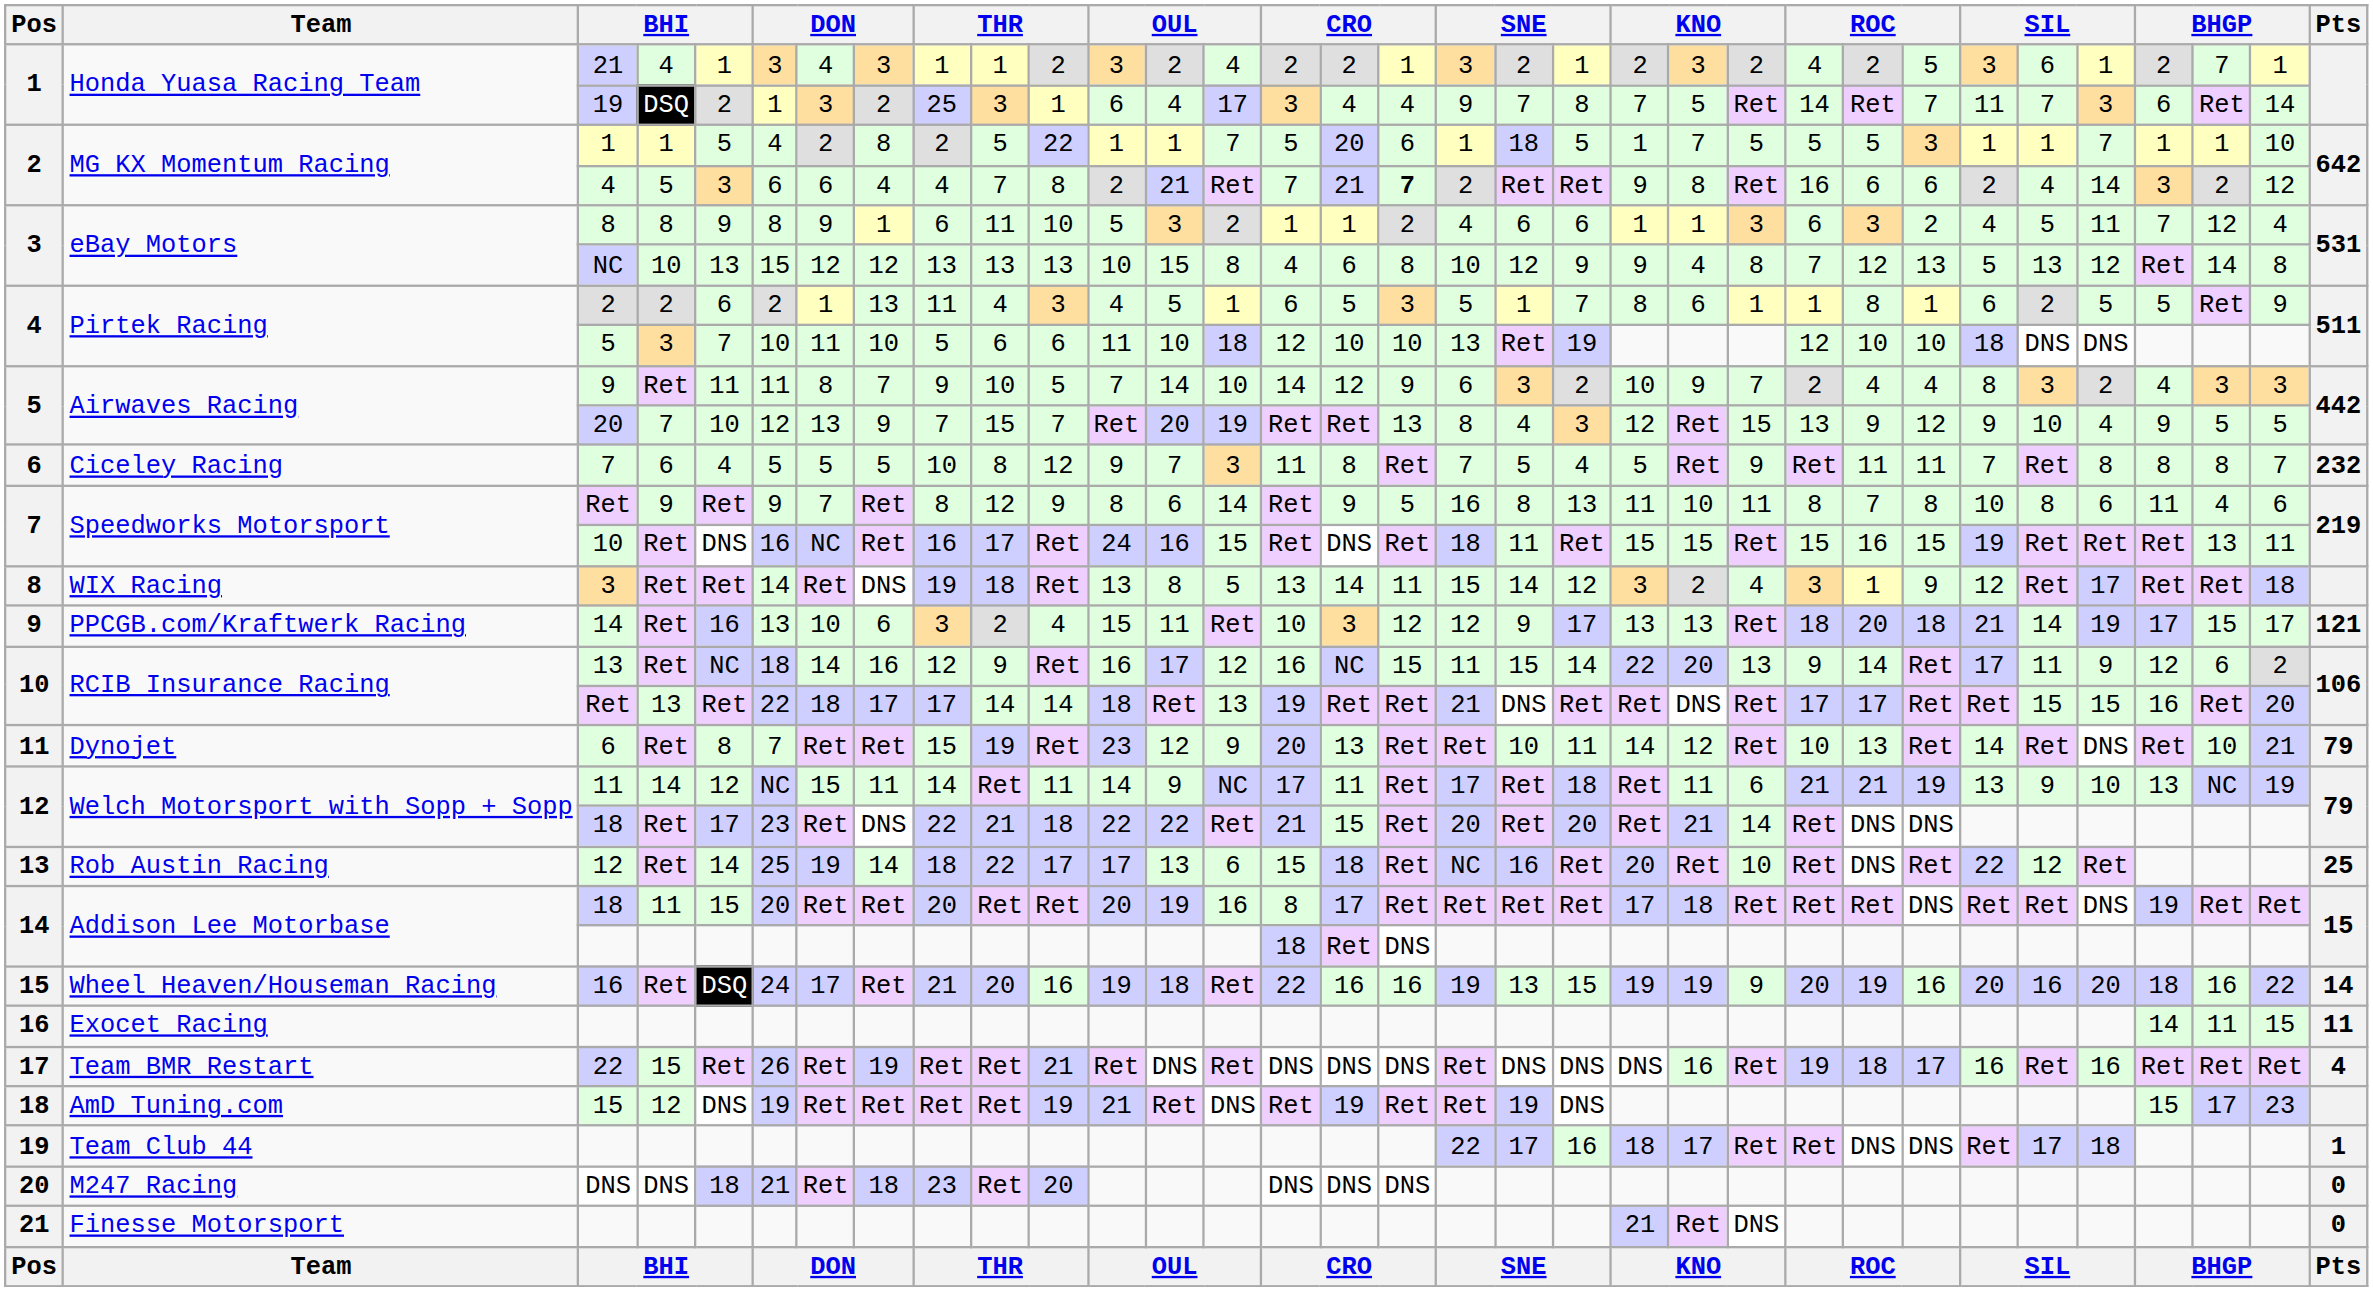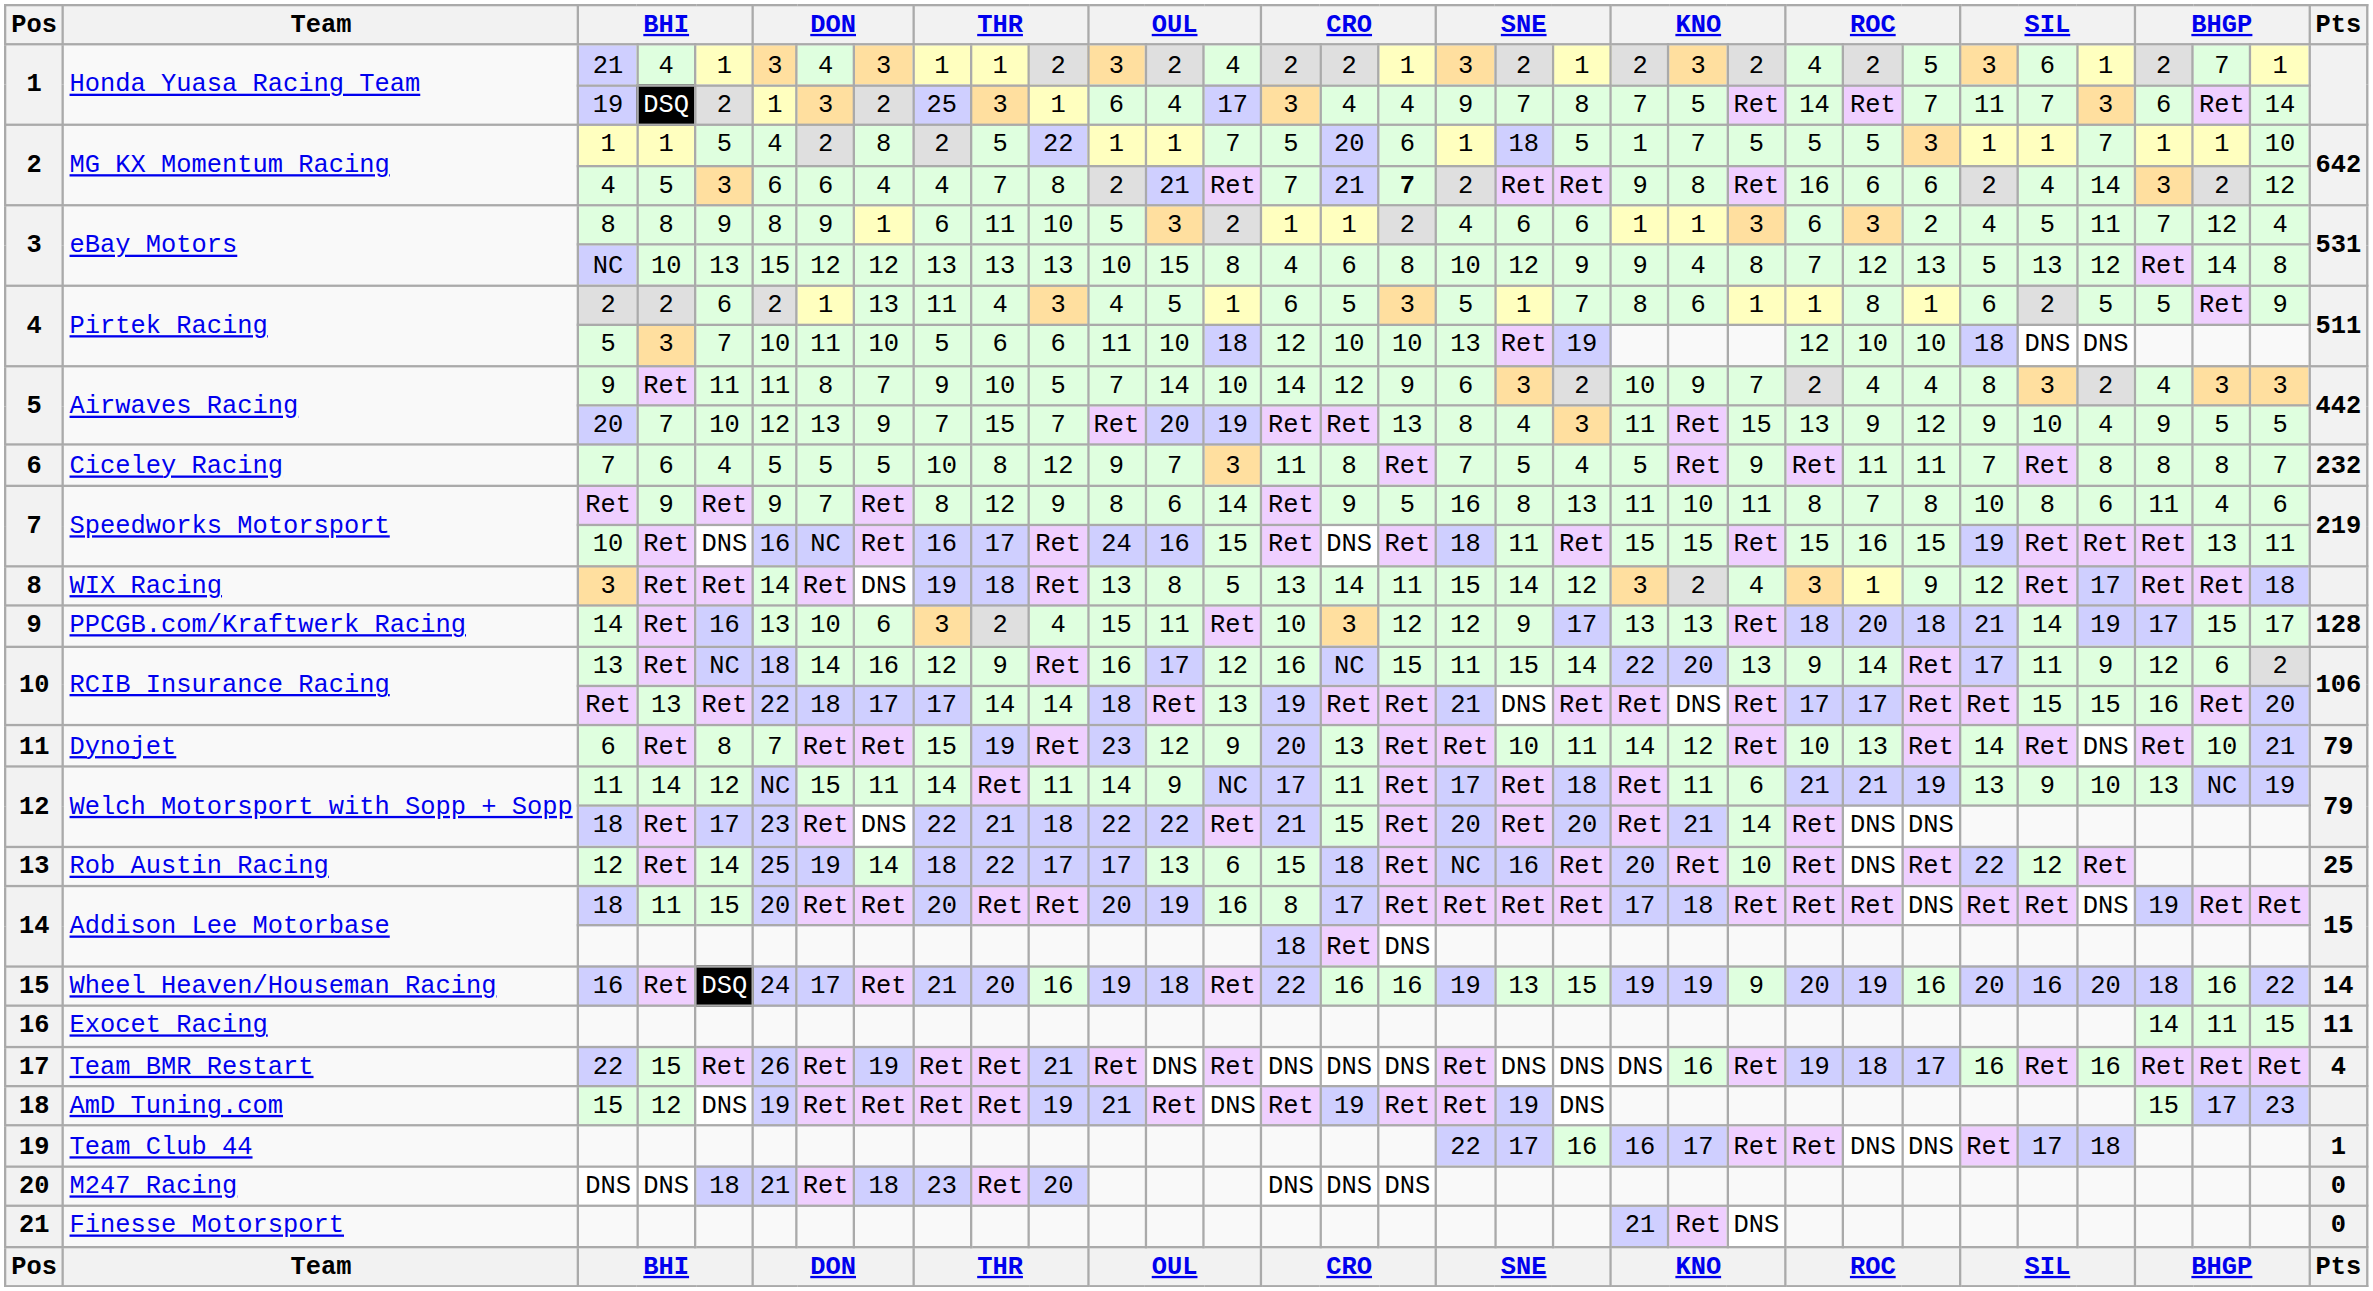(1640, 426) 12 -> (1640, 426) 11
(2338, 626) 121 -> (2338, 626) 128
(1640, 1146) 18 -> (1640, 1146) 16
